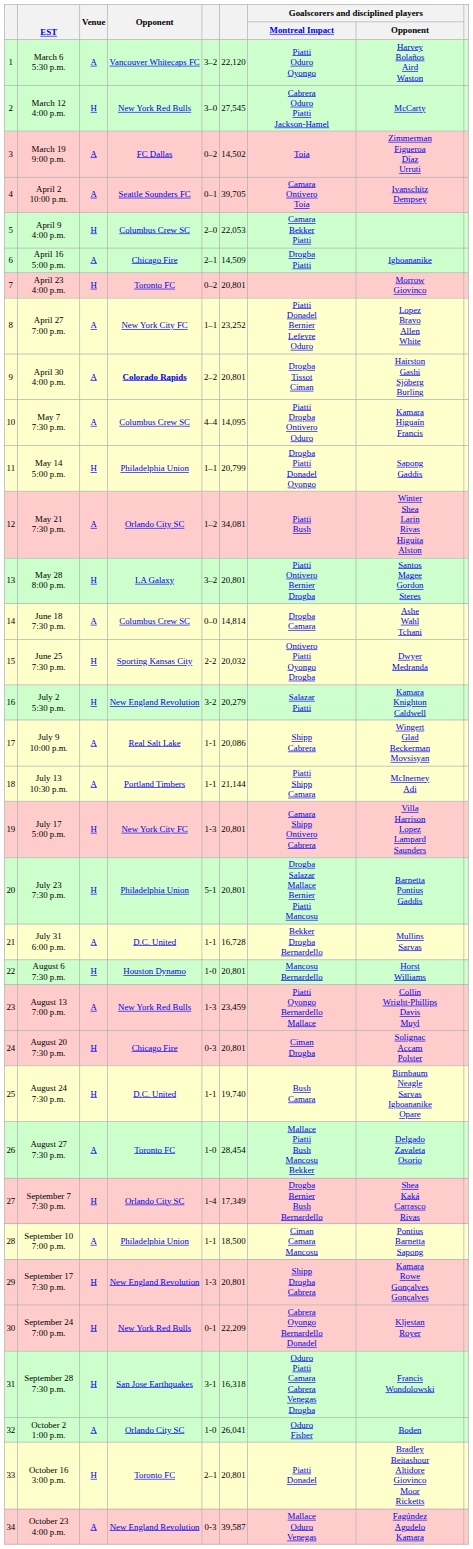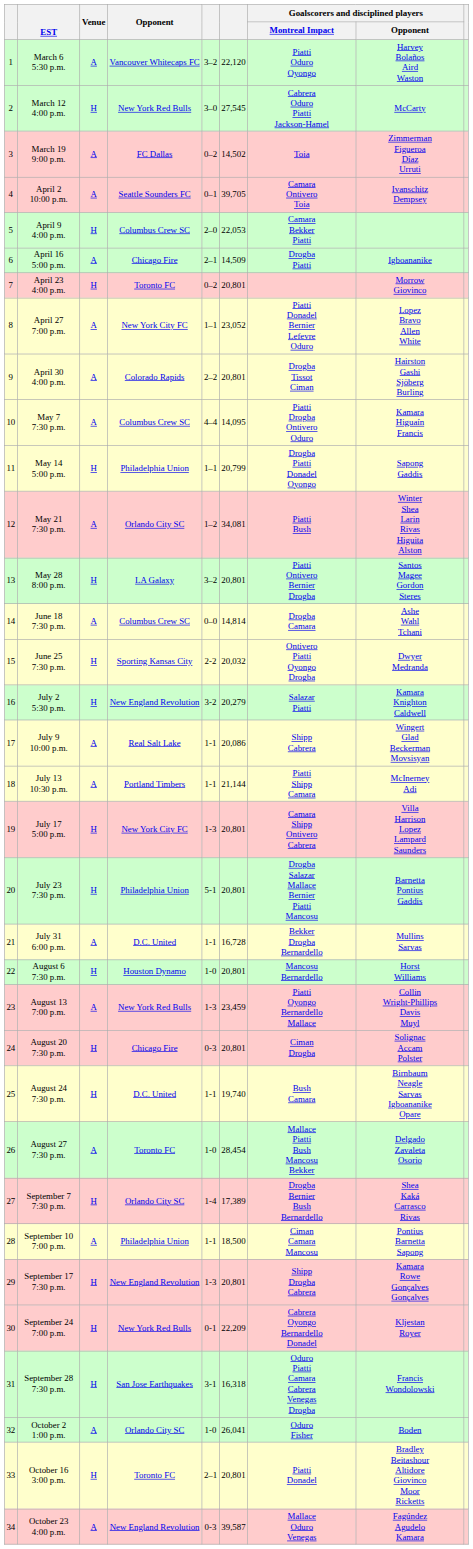(233, 325) 23,252 -> (233, 325) 23,052
(155, 376) bold -> (155, 376) normal
(233, 1200) 17,349 -> (233, 1200) 17,389
